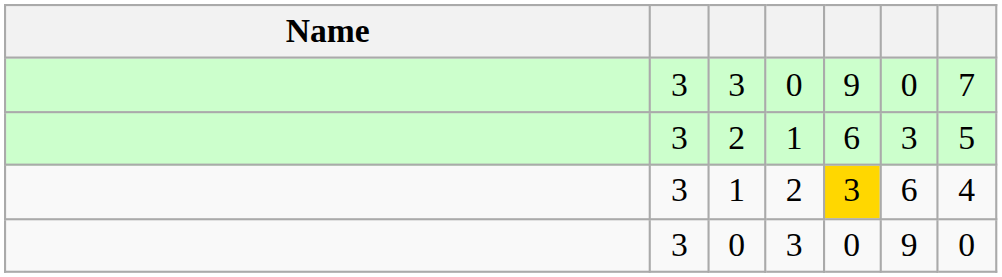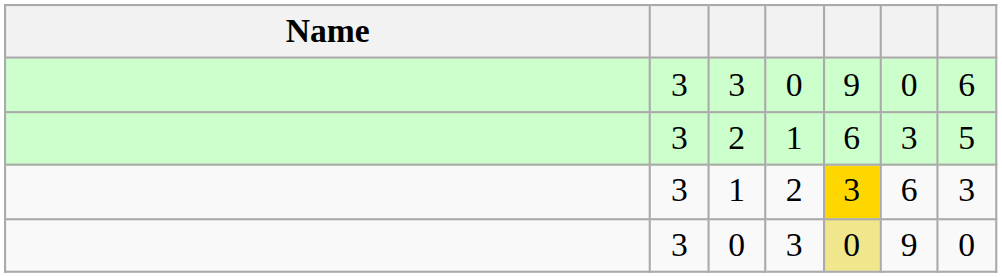(967, 84) 7 -> (967, 84) 6
(967, 191) 4 -> (967, 191) 3
(852, 244) no background -> (852, 244) khaki background
